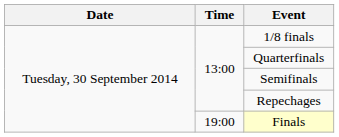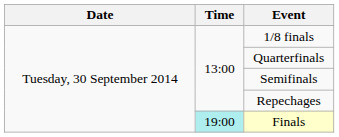(220, 121) no background -> (220, 121) paleturquoise background
